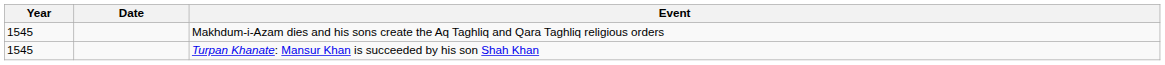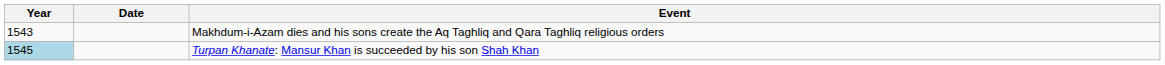(20, 32) 1545 -> (20, 32) 1543
(20, 50) no background -> (20, 50) lightblue background
